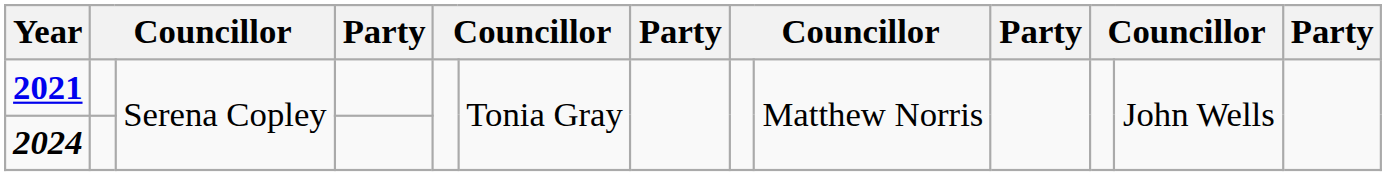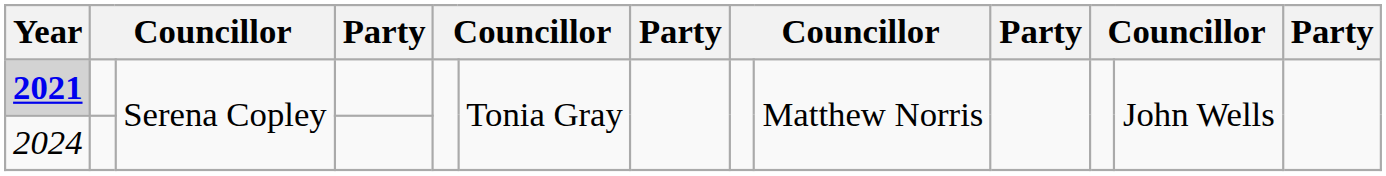(48, 87) no background -> (48, 87) lightgrey background
(48, 142) bold -> (48, 142) normal
